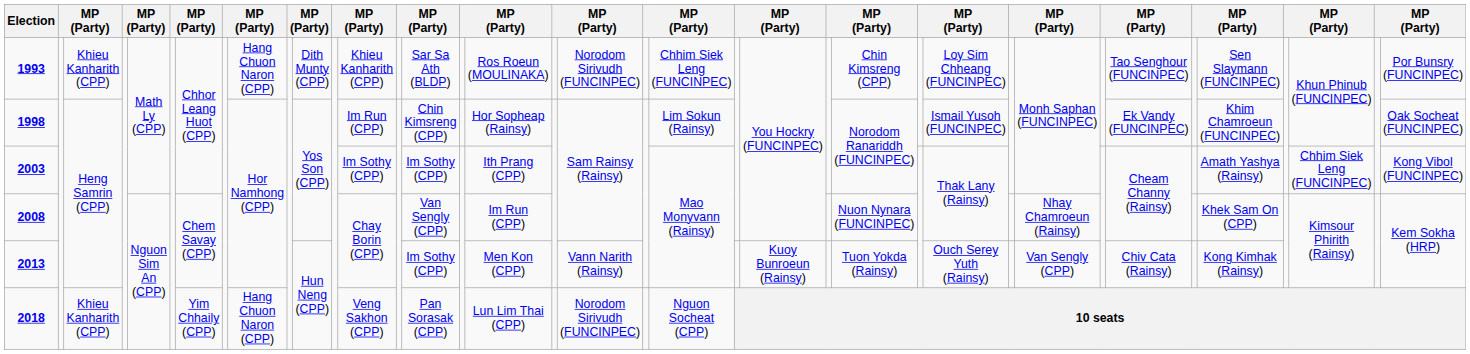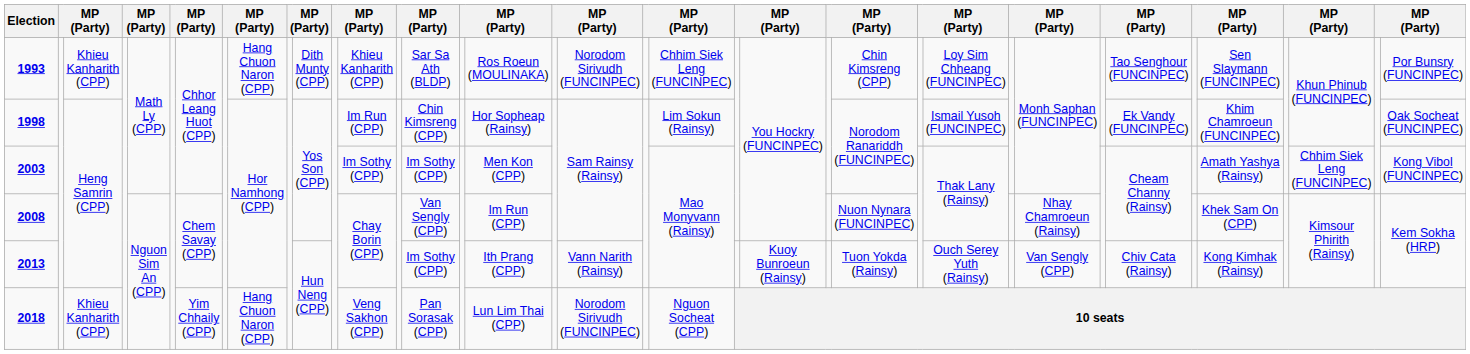(508, 169) Ith Prang (CPP) -> (508, 169) Men Kon (CPP)
(508, 264) Men Kon (CPP) -> (508, 264) Ith Prang (CPP)
